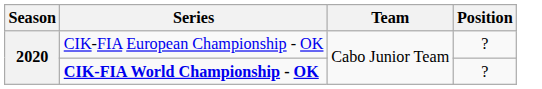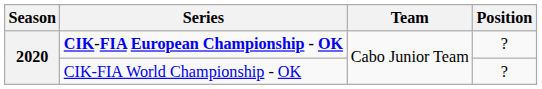(194, 44) normal -> (203, 44) bold
(191, 70) bold -> (182, 70) normal
